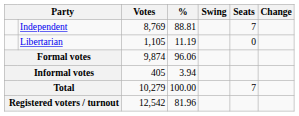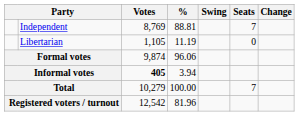(158, 73) normal -> (158, 73) bold
